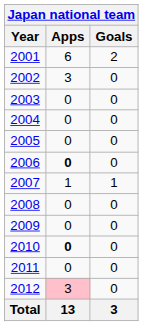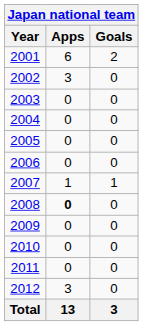(68, 162) bold -> (68, 162) normal
(68, 204) normal -> (68, 204) bold
(68, 246) bold -> (68, 246) normal
(68, 288) pink background -> (68, 288) no background
